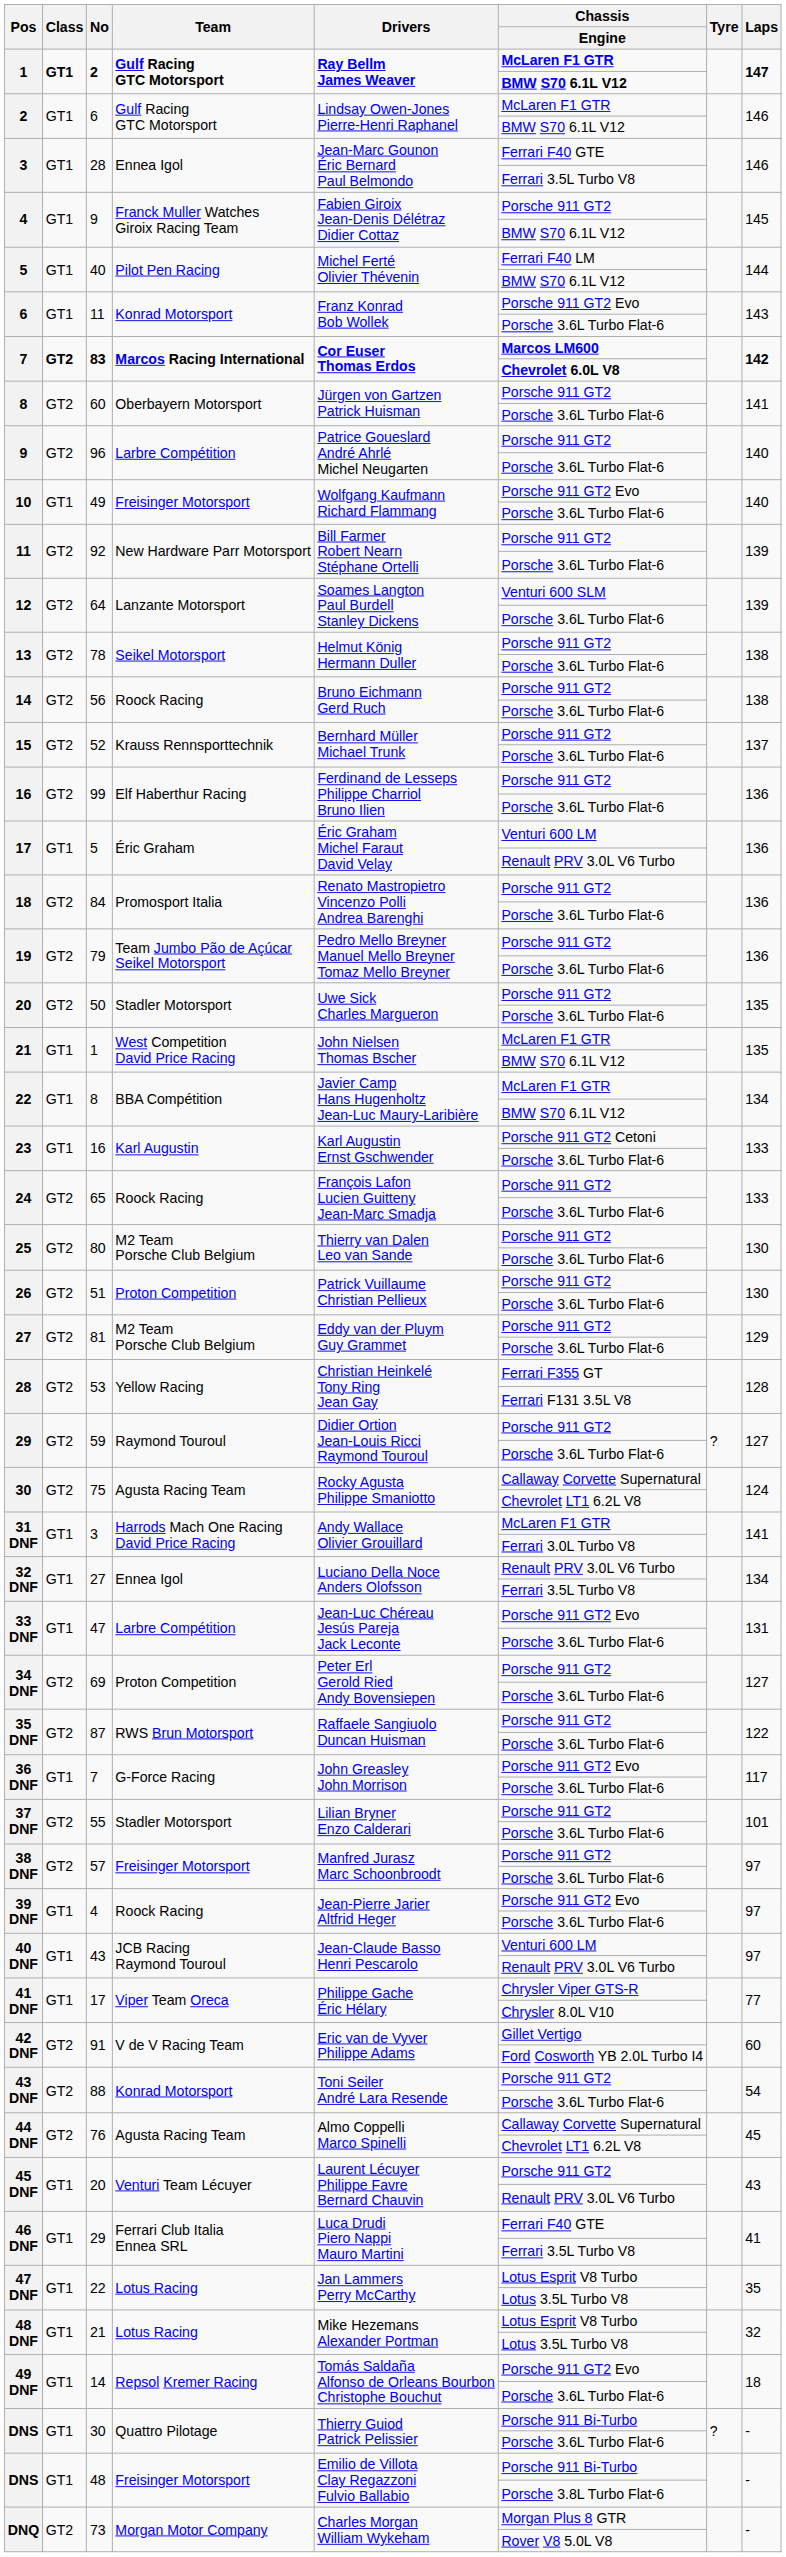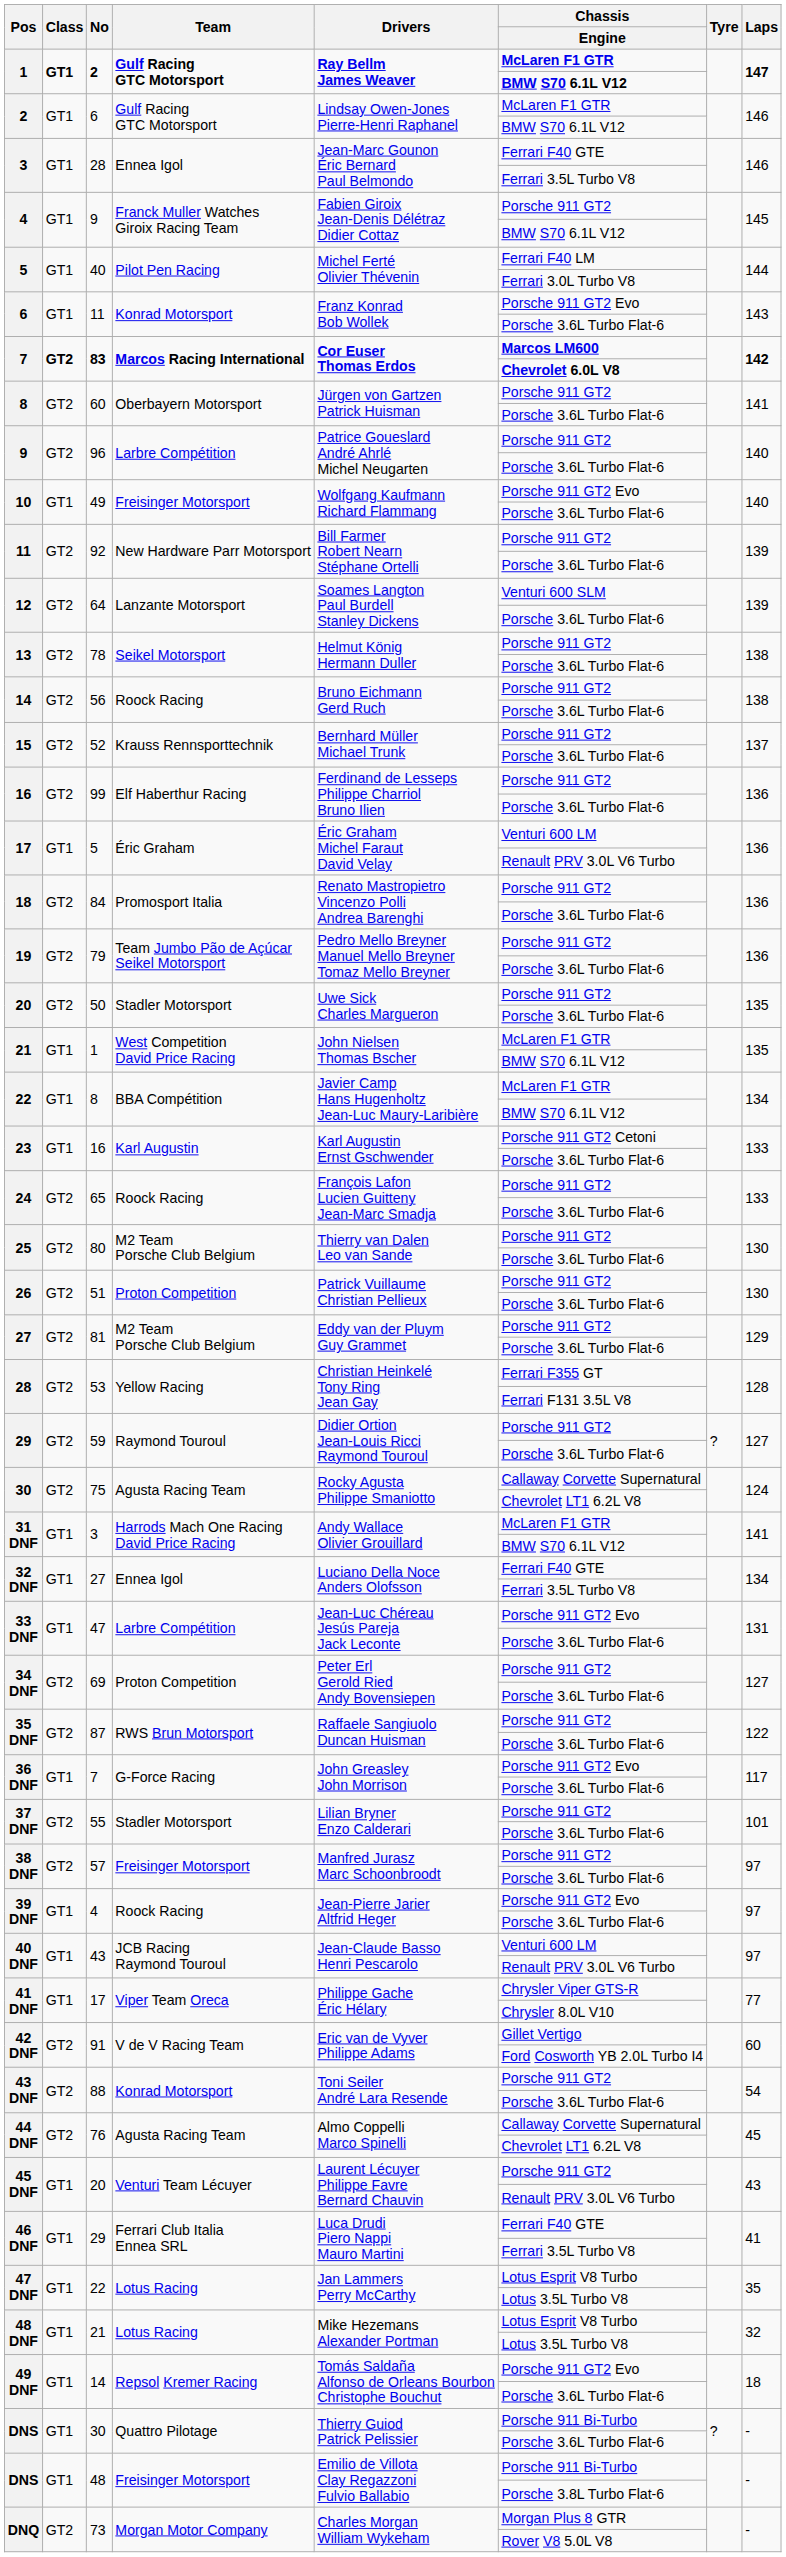(563, 280) BMW S70 6.1L V12 -> (568, 280) Ferrari 3.0L Turbo V8
(568, 1546) Ferrari 3.0L Turbo V8 -> (563, 1546) BMW S70 6.1L V12
(588, 1568) Renault PRV 3.0L V6 Turbo -> (553, 1568) Ferrari F40 GTE
